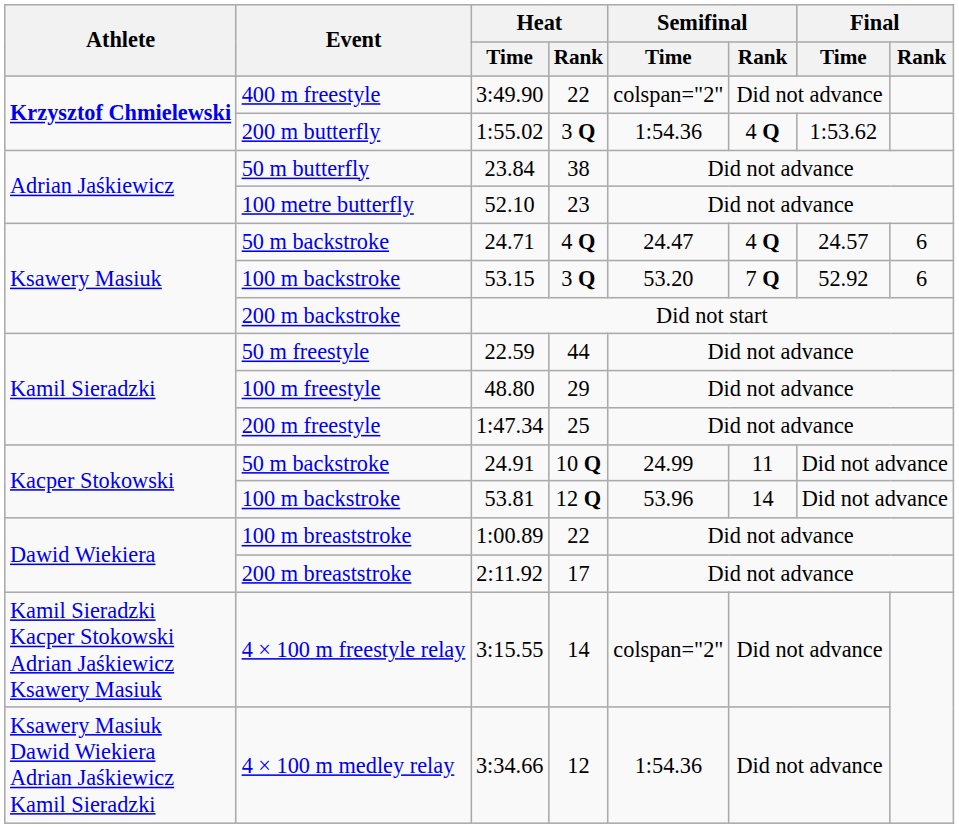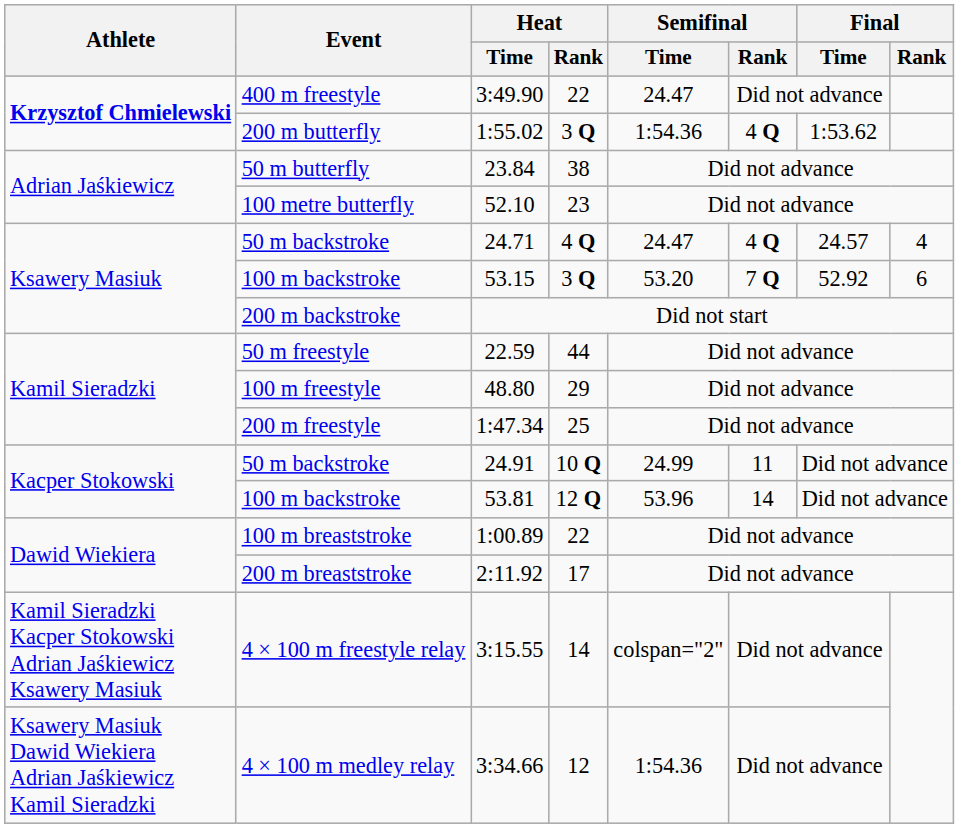(668, 94) colspan="2" -> (668, 94) 24.47
(922, 242) 6 -> (922, 242) 4
